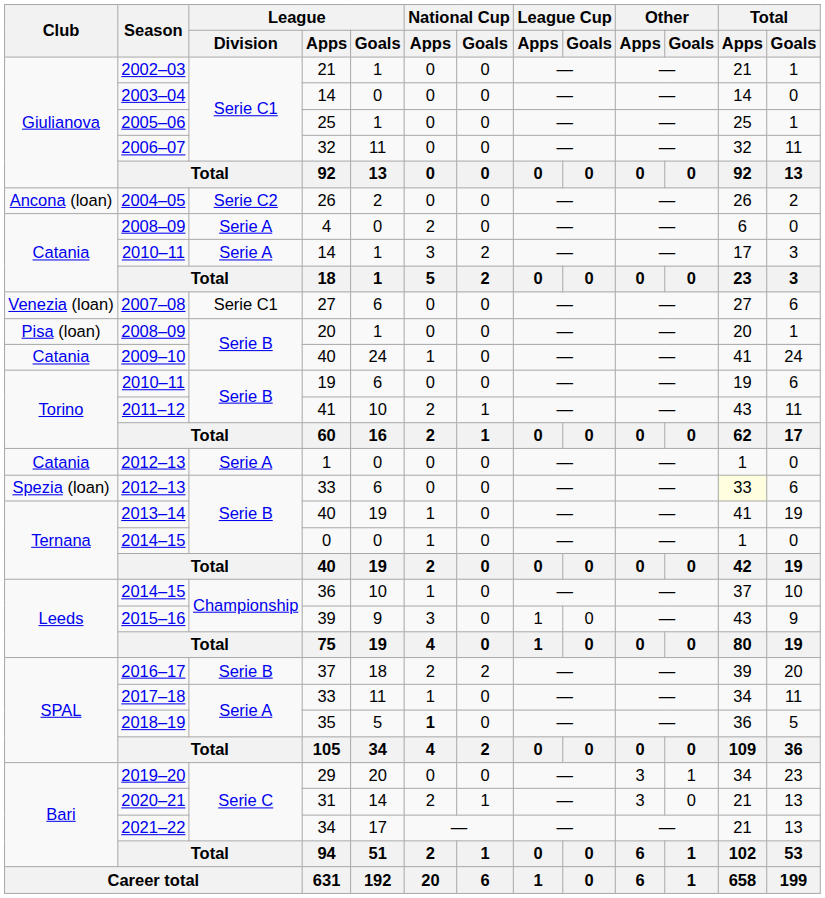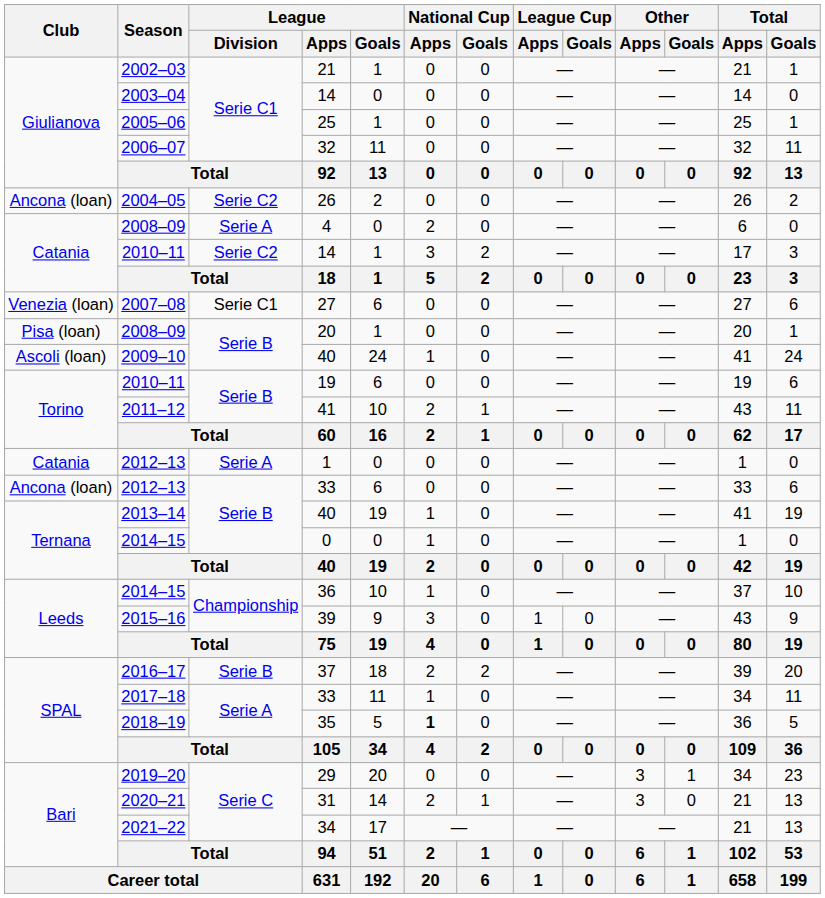(246, 252) Serie A -> (246, 252) Serie C2
(61, 357) Catania -> (61, 357) Ascoli (loan)
(61, 488) Spezia (loan) -> (61, 488) Ancona (loan)
(742, 488) lightyellow background -> (742, 488) no background
